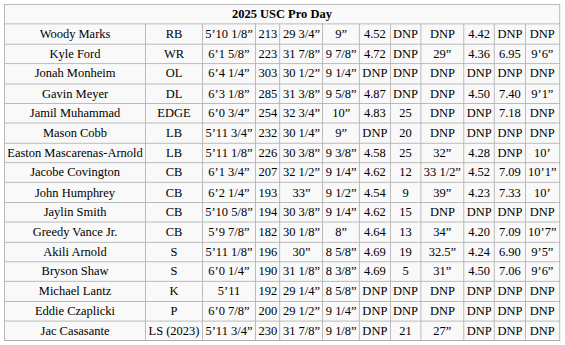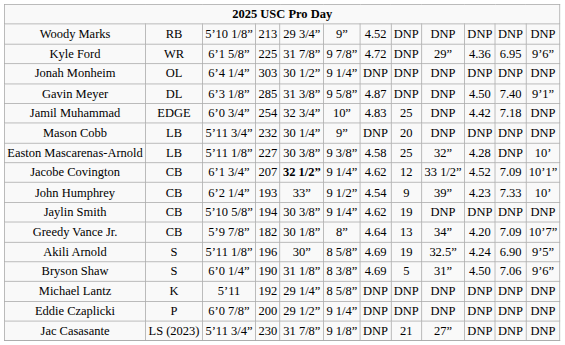(479, 34) 4.42 -> (480, 34) DNP
(268, 53) 223 -> (268, 53) 225
(479, 113) DNP -> (480, 113) 4.42
(268, 152) 226 -> (268, 152) 227
(301, 172) normal -> (302, 172) bold
(406, 212) 15 -> (406, 212) 19
